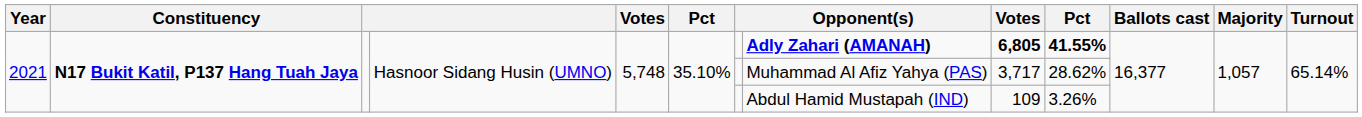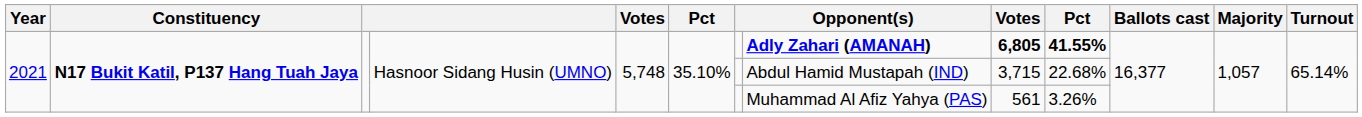(867, 72) Muhammad Al Afiz Yahya (PAS) -> (858, 72) Abdul Hamid Mustapah (IND)
(1019, 72) 3,717 -> (1019, 72) 3,715
(1077, 72) 28.62% -> (1077, 72) 22.68%
(858, 99) Abdul Hamid Mustapah (IND) -> (867, 99) Muhammad Al Afiz Yahya (PAS)
(1026, 99) 109 -> (1026, 99) 561
